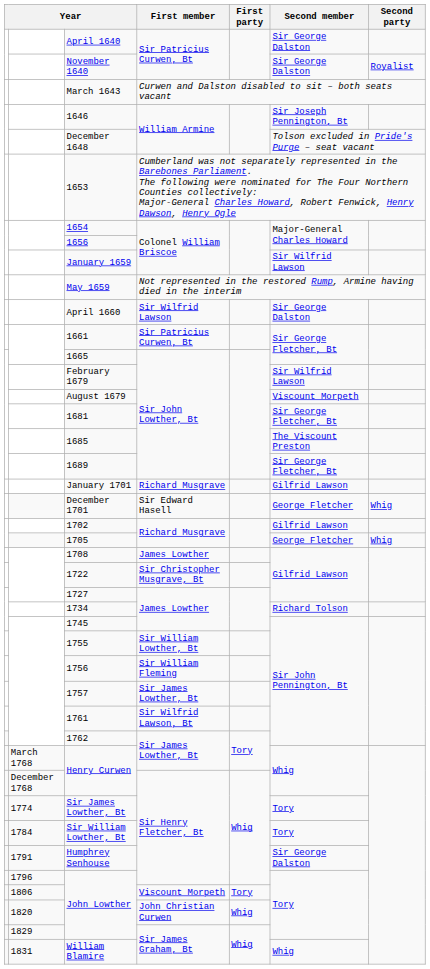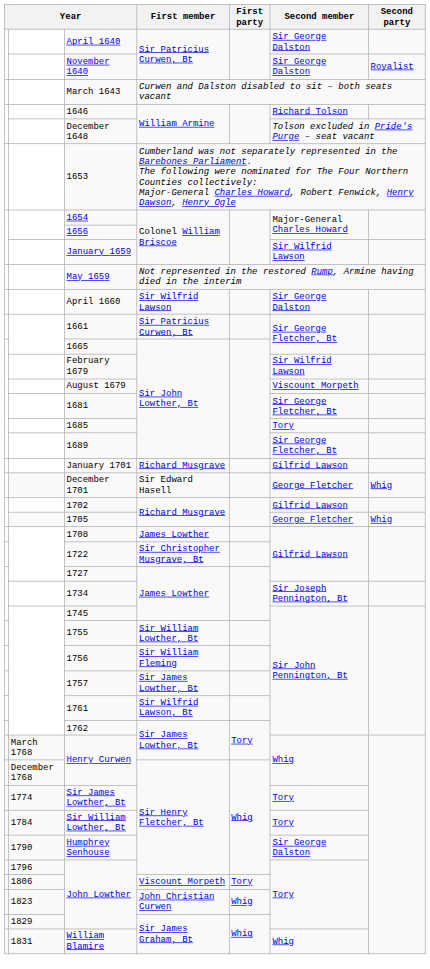(310, 117) Sir Joseph Pennington, Bt -> (310, 112) Richard Tolson
(305, 441) The Viscount Preston -> (283, 426) Tory
(310, 609) Richard Tolson -> (310, 594) Sir Joseph Pennington, Bt
(22, 858) 1791 -> (22, 848) 1790
(22, 912) 1820 -> (22, 902) 1823
